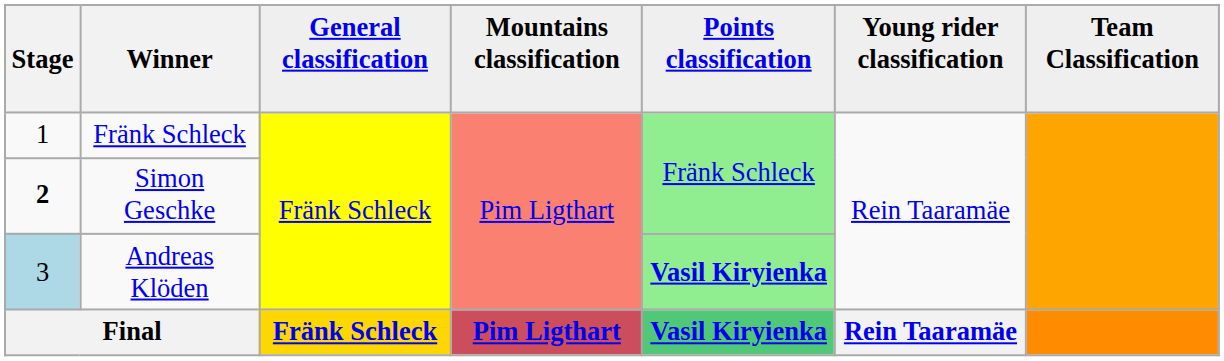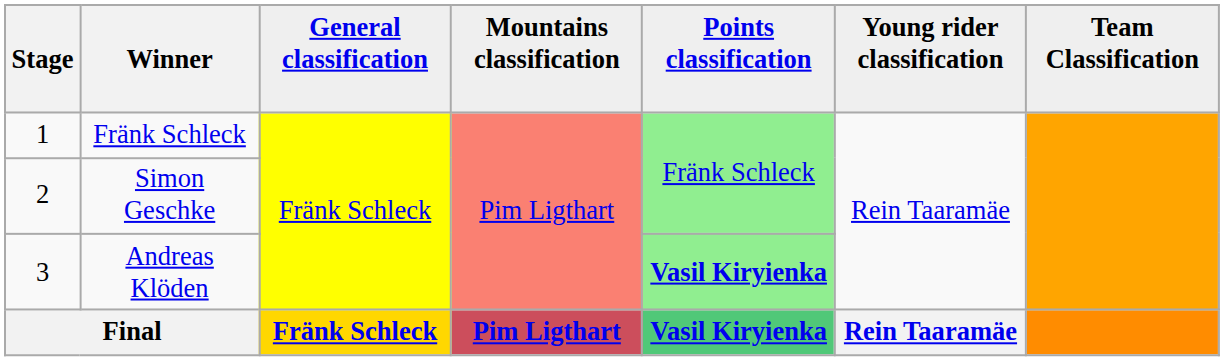(43, 195) bold -> (43, 195) normal
(43, 271) lightblue background -> (43, 271) no background
